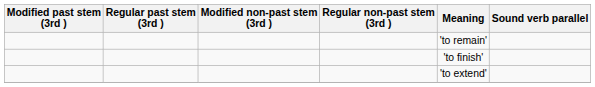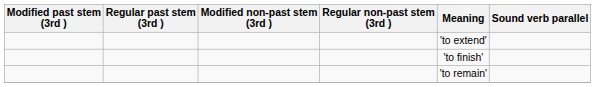(463, 40) 'to remain' -> (463, 40) 'to extend'
(463, 73) 'to extend' -> (463, 73) 'to remain'
